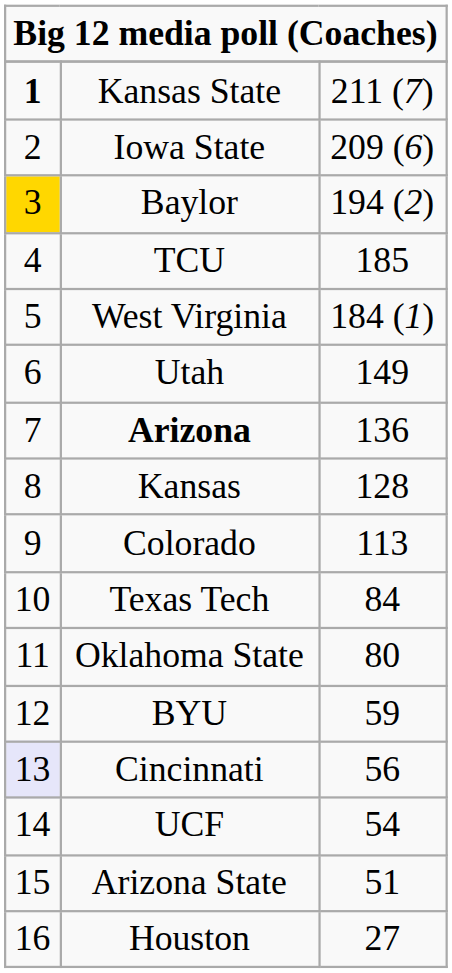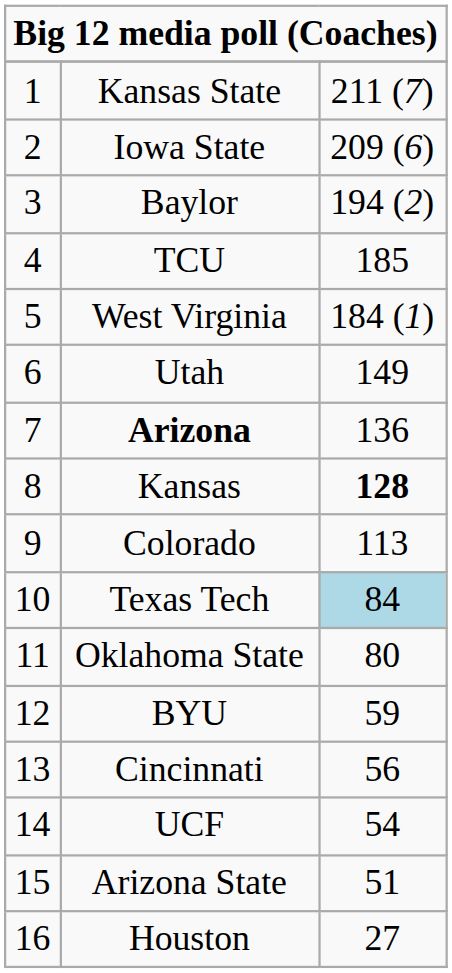(33, 90) bold -> (33, 90) normal
(33, 203) gold background -> (33, 203) no background
(382, 486) normal -> (382, 486) bold
(382, 599) no background -> (382, 599) lightblue background
(33, 769) lavender background -> (33, 769) no background
